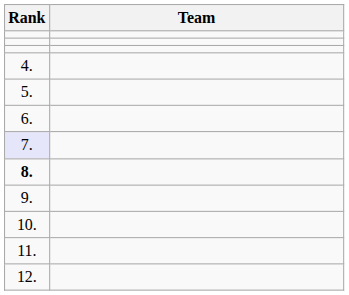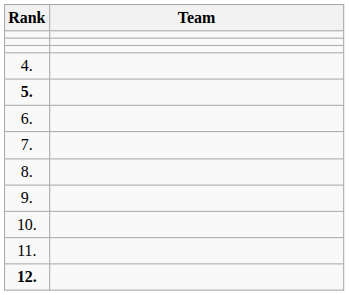(27, 92) normal -> (27, 92) bold
(27, 145) lavender background -> (27, 145) no background
(27, 171) bold -> (27, 171) normal
(27, 276) normal -> (27, 276) bold
